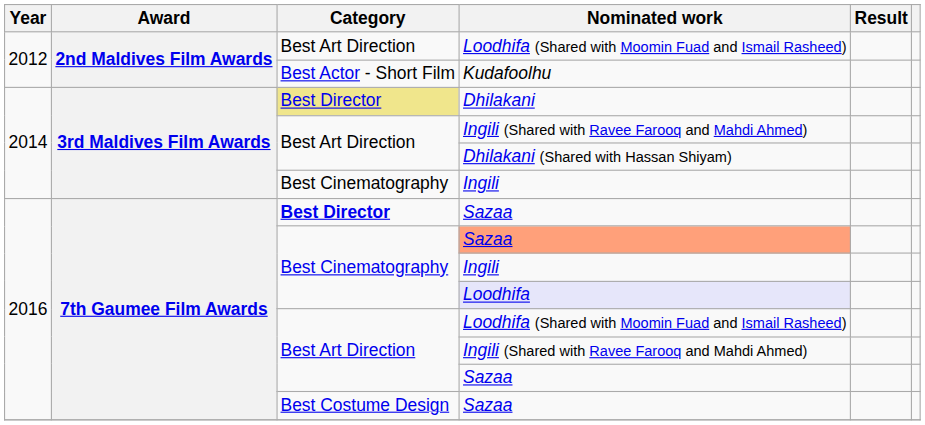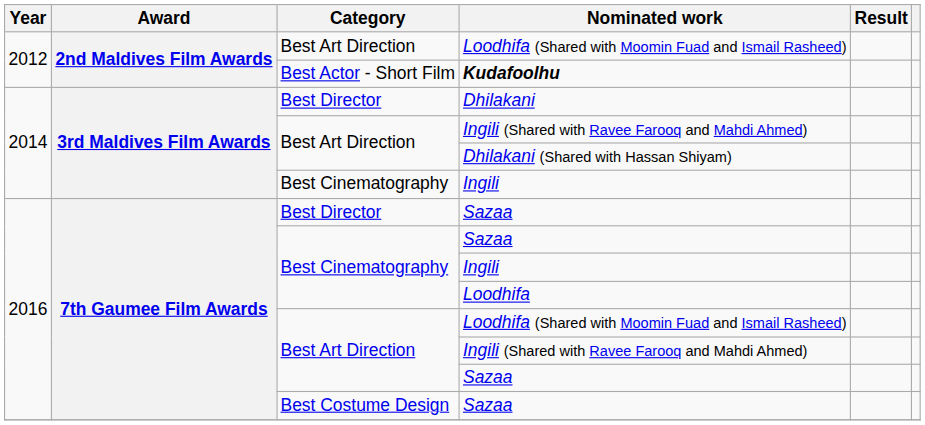(507, 73) normal -> (511, 73) bold
(331, 101) khaki background -> (331, 101) no background
(335, 211) bold -> (331, 211) normal
(488, 239) lightsalmon background -> (488, 239) no background
(496, 294) lavender background -> (496, 294) no background
